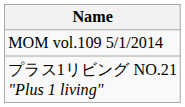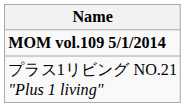(86, 42) normal -> (87, 42) bold
